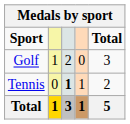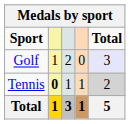(107, 61) no background -> (107, 61) lavender background
(55, 84) normal -> (55, 84) bold
(68, 84) bold -> (68, 84) normal
(107, 84) no background -> (107, 84) lightgrey background
